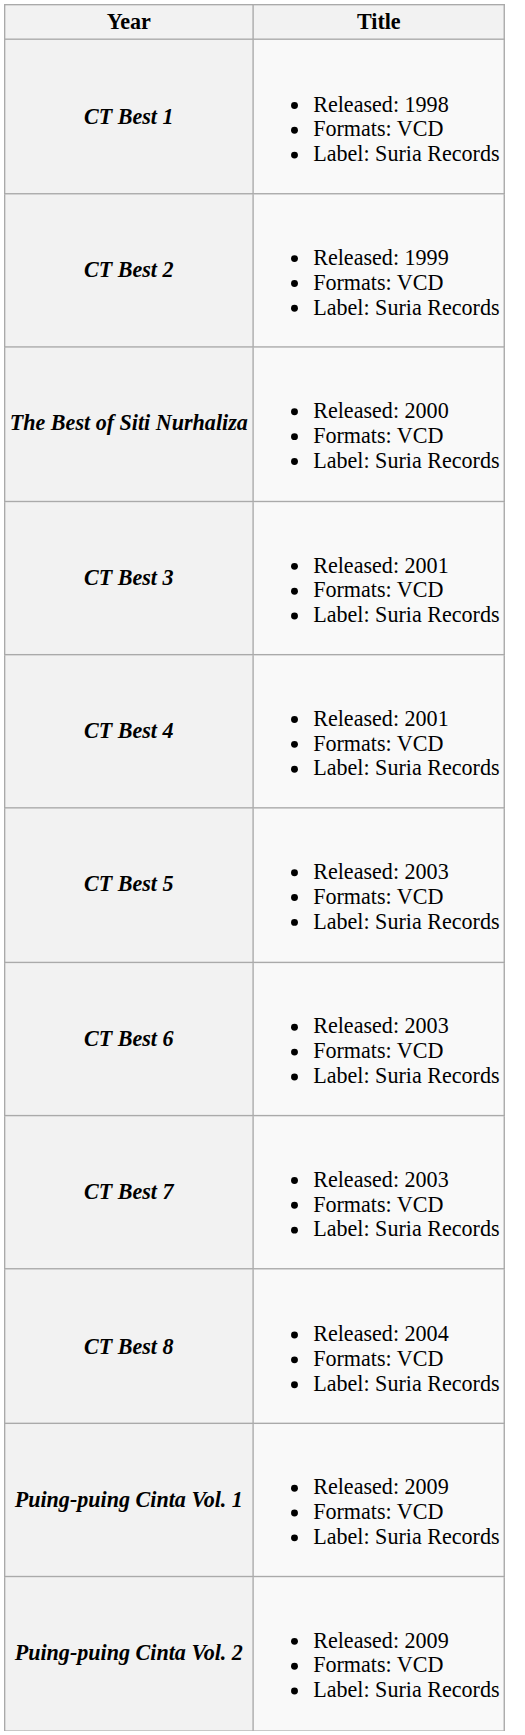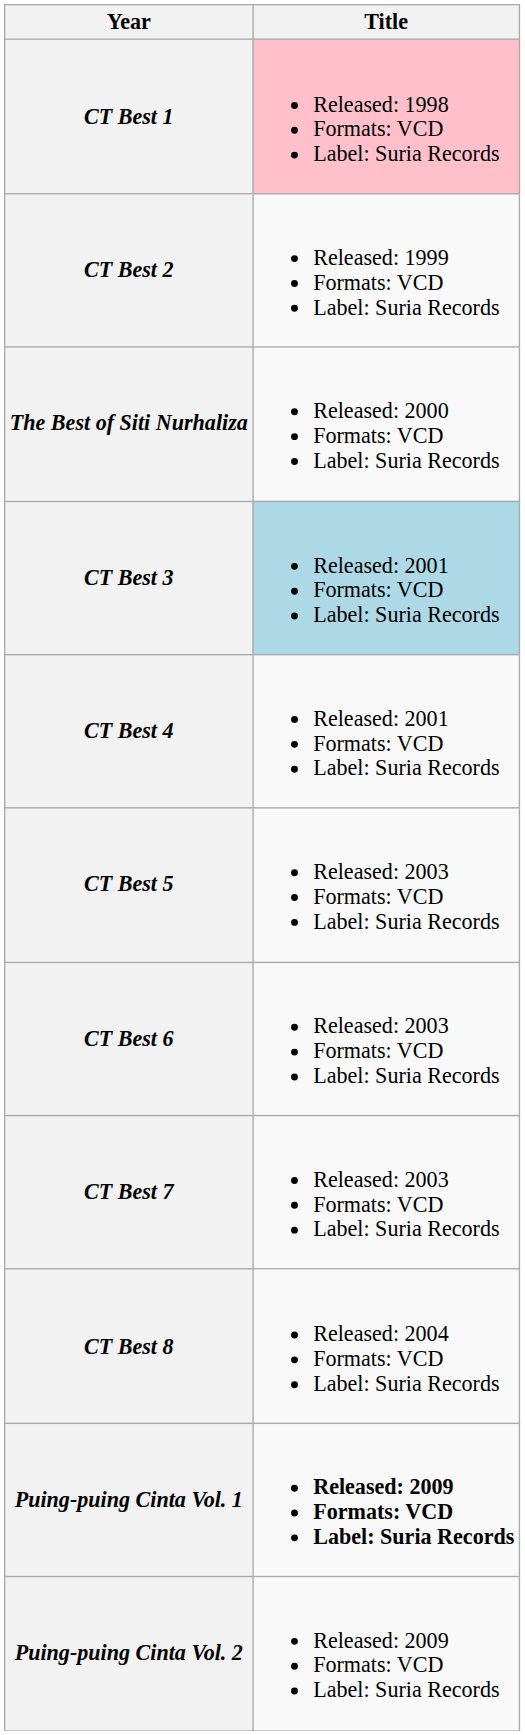(379, 129) no background -> (386, 129) pink background
(379, 590) no background -> (386, 590) lightblue background
(379, 1512) normal -> (386, 1512) bold
